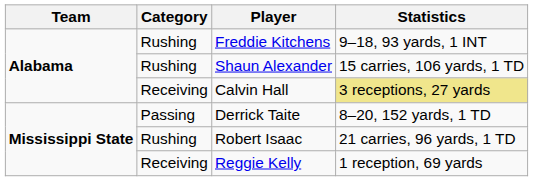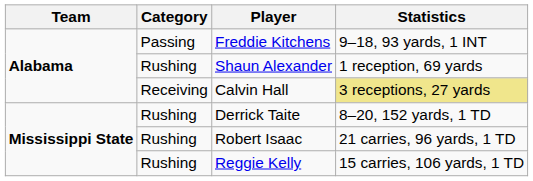(169, 41) Rushing -> (168, 41) Passing
(432, 65) 15 carries, 106 yards, 1 TD -> (411, 65) 1 reception, 69 yards
(168, 114) Passing -> (169, 114) Rushing
(174, 163) Receiving -> (169, 163) Rushing
(411, 163) 1 reception, 69 yards -> (432, 163) 15 carries, 106 yards, 1 TD
